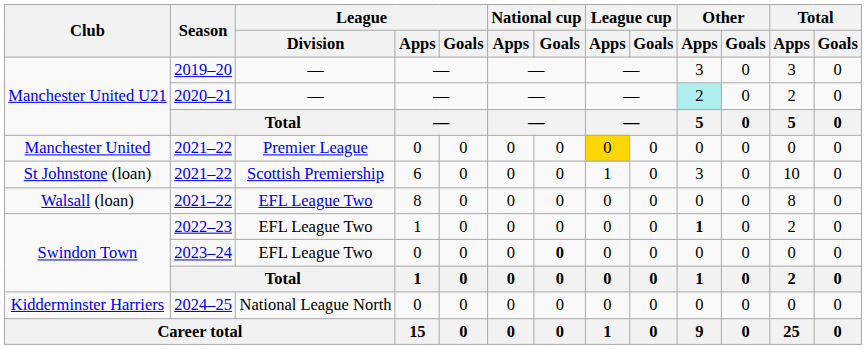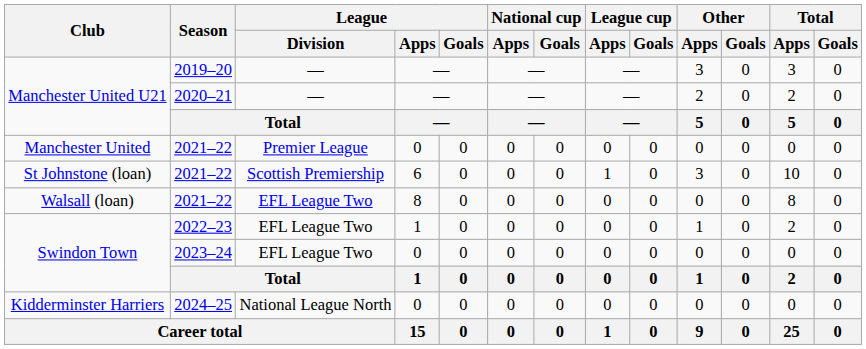(699, 95) paleturquoise background -> (699, 95) no background
(607, 148) gold background -> (607, 148) no background
(699, 226) bold -> (699, 226) normal
(560, 252) bold -> (560, 252) normal
